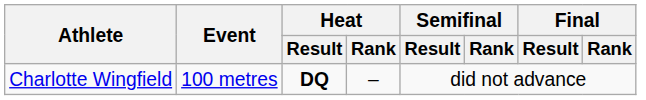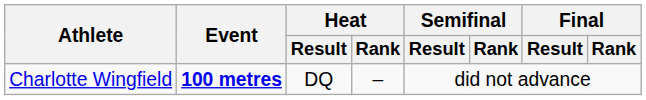(229, 80) normal -> (232, 80) bold
(314, 80) bold -> (319, 80) normal
